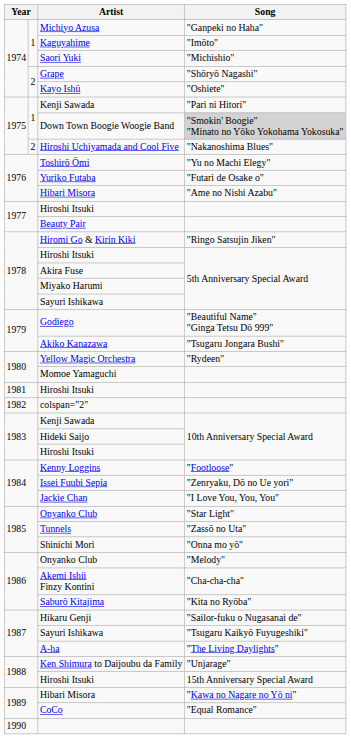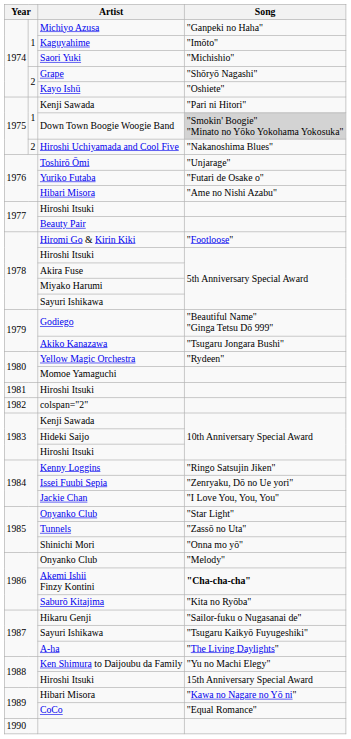(229, 162) "Yu no Machi Elegy" -> (209, 162) "Unjarage"
(231, 239) "Ringo Satsujin Jiken" -> (210, 239) "Footloose"
(210, 467) "Footloose" -> (231, 467) "Ringo Satsujin Jiken"
(215, 581) normal -> (219, 581) bold
(209, 664) "Unjarage" -> (229, 664) "Yu no Machi Elegy"
